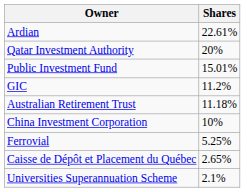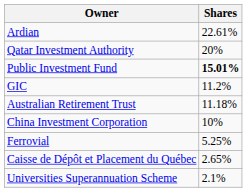(219, 68) normal -> (220, 68) bold
